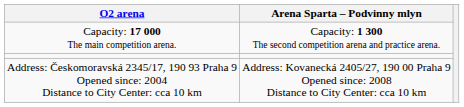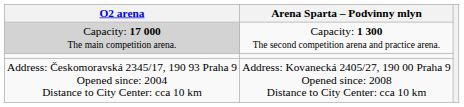(122, 37) no background -> (122, 37) lightgrey background
